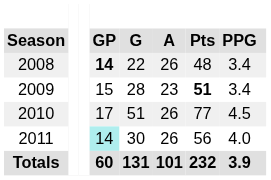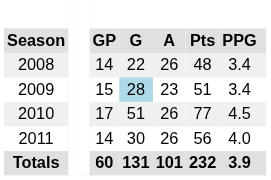(104, 65) bold -> (104, 65) normal
(136, 89) no background -> (136, 89) lightblue background
(203, 89) bold -> (203, 89) normal
(104, 138) paleturquoise background -> (104, 138) no background
